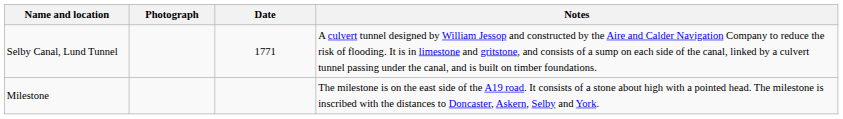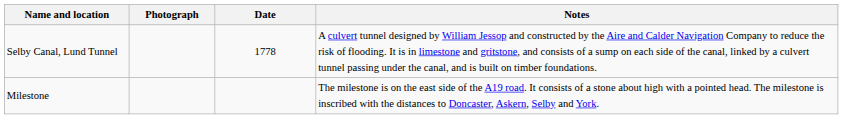(265, 51) 1771 -> (265, 51) 1778
